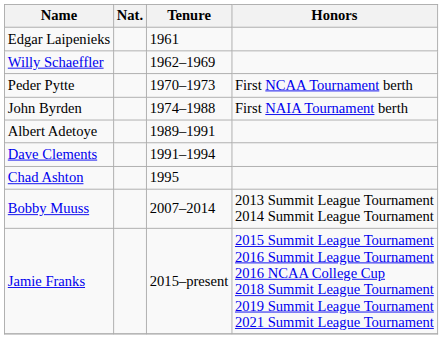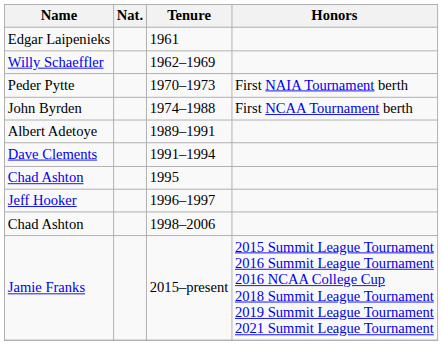(324, 85) First NCAA Tournament berth -> (321, 85) First NAIA Tournament berth
(321, 108) First NAIA Tournament berth -> (324, 108) First NCAA Tournament berth
+ row: (42, 200)
+ row: (46, 223)
- row: (48, 208)
